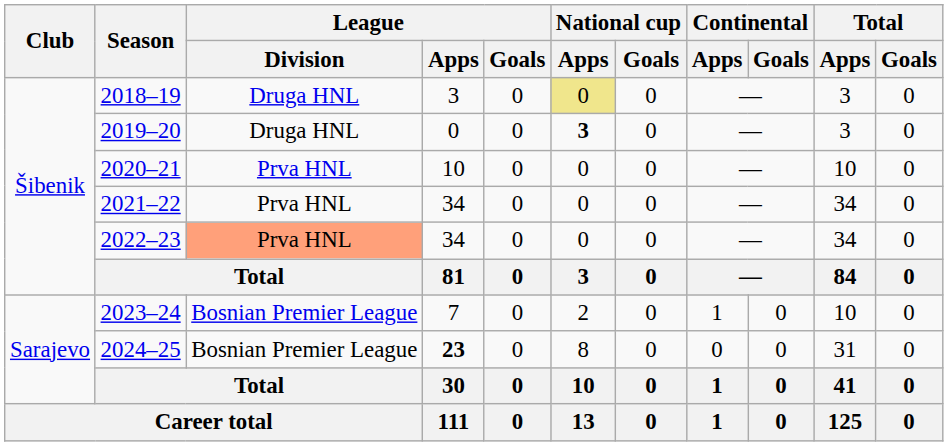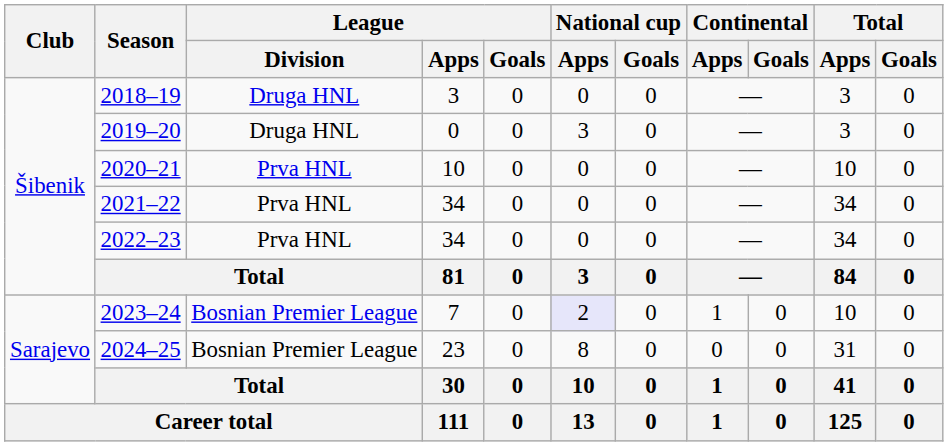(583, 95) khaki background -> (583, 95) no background
(583, 131) bold -> (583, 131) normal
(304, 240) lightsalmon background -> (304, 240) no background
(583, 312) no background -> (583, 312) lavender background
(453, 349) bold -> (453, 349) normal
